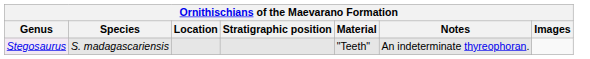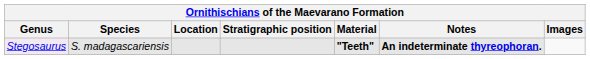(353, 46) normal -> (355, 46) bold
(455, 46) normal -> (462, 46) bold
